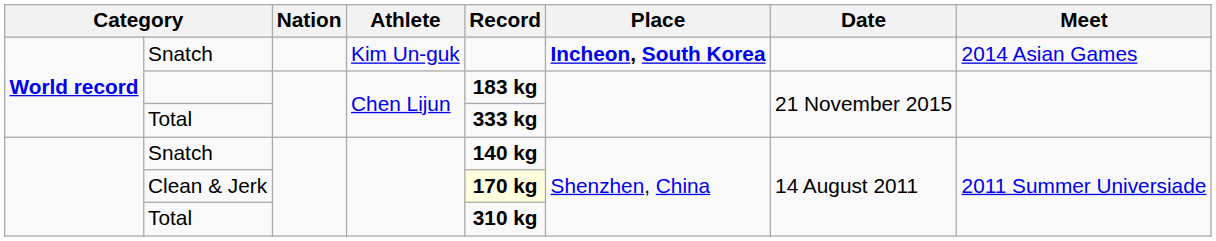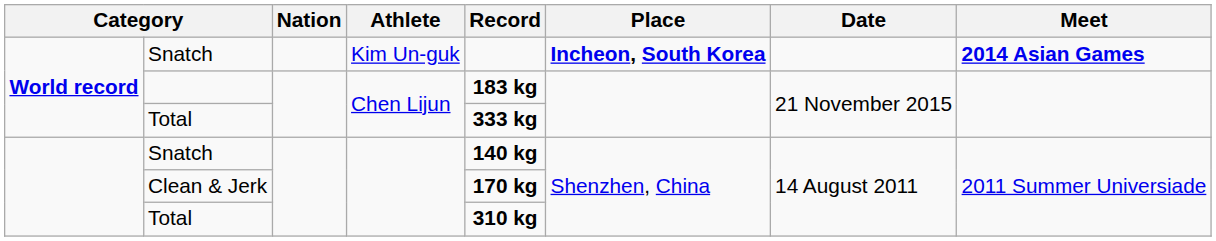(1049, 53) normal -> (1053, 53) bold
(505, 185) lightyellow background -> (505, 185) no background
